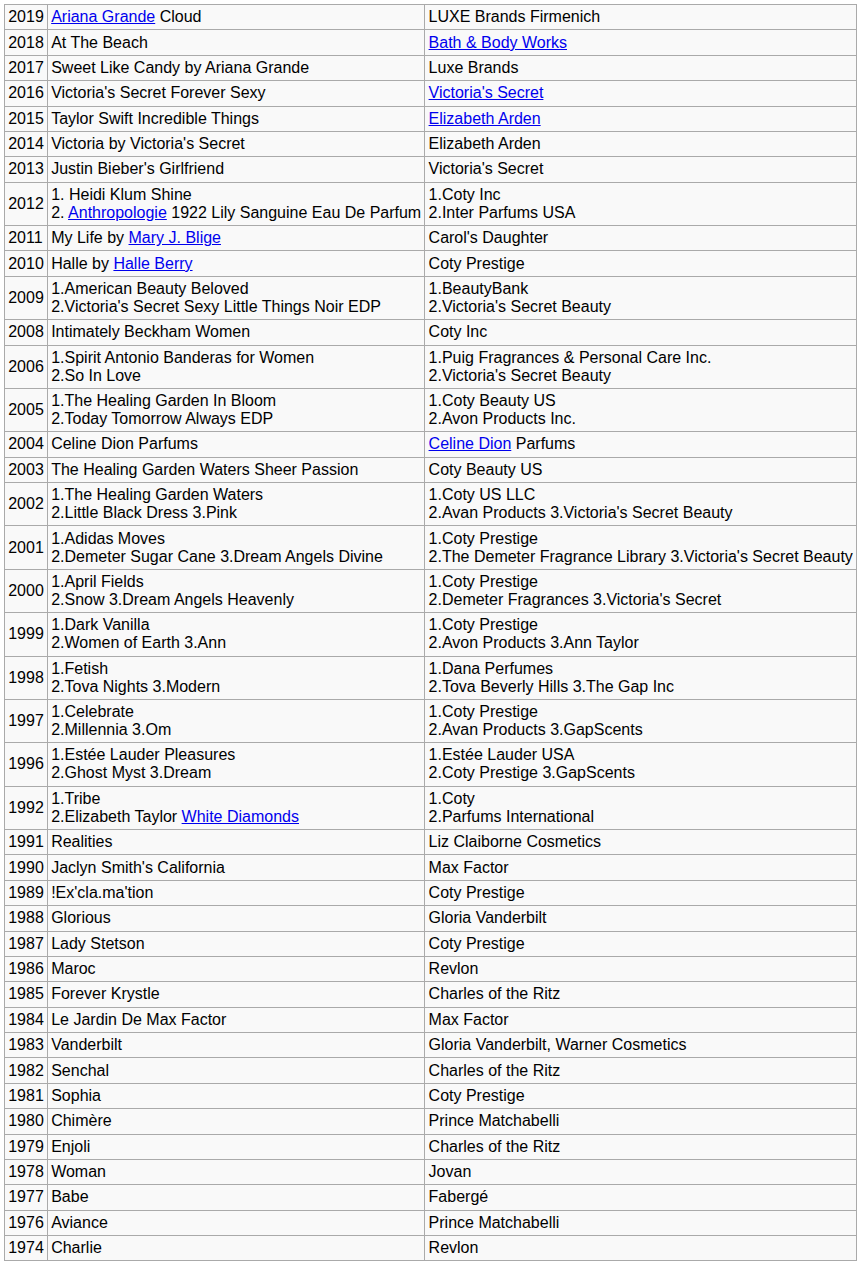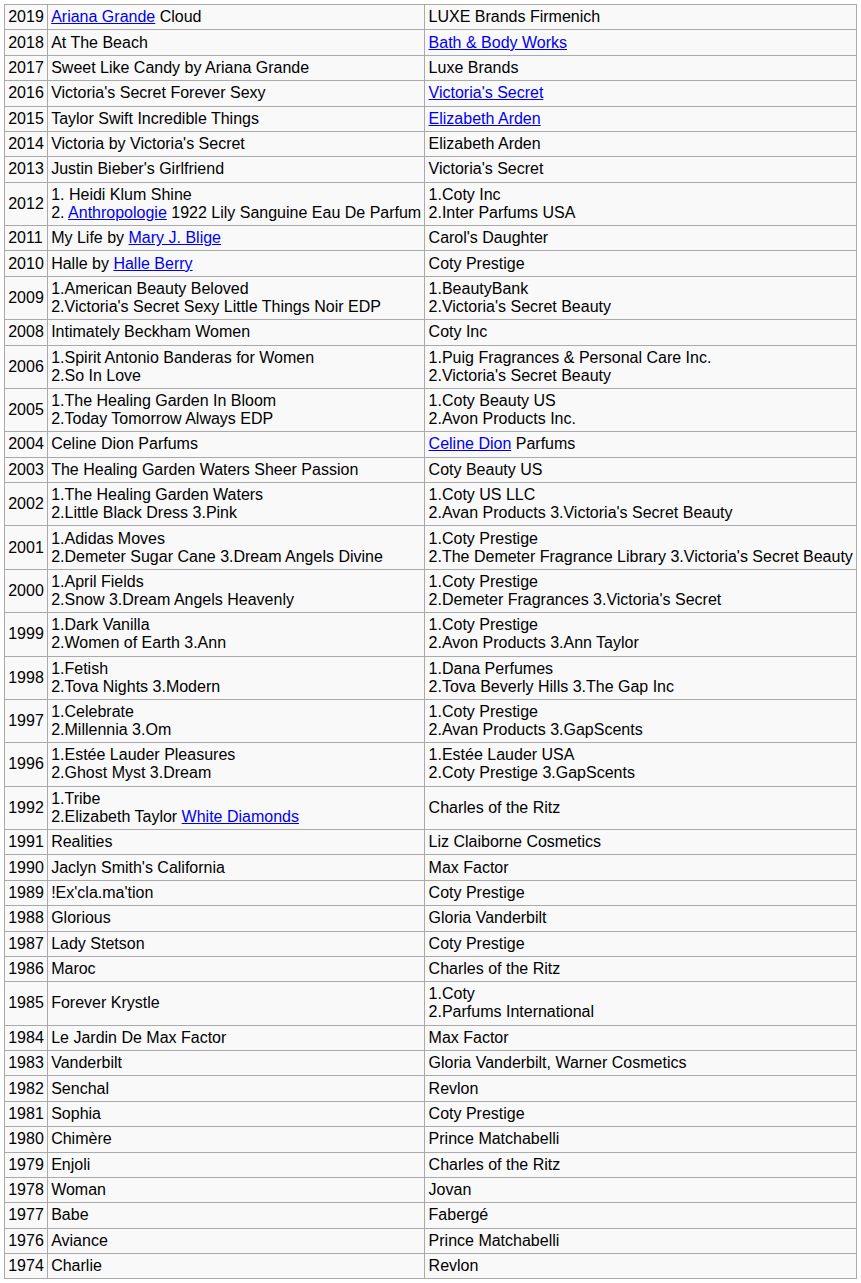(511, 807) 1.Coty 2.Parfums International -> (494, 807) Charles of the Ritz
(453, 969) Revlon -> (494, 969) Charles of the Ritz
(494, 994) Charles of the Ritz -> (511, 1003) 1.Coty 2.Parfums International
(494, 1070) Charles of the Ritz -> (453, 1088) Revlon
